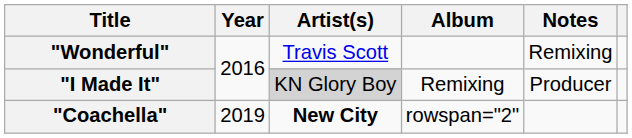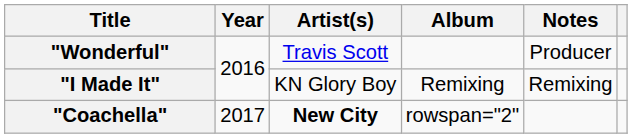(571, 52) Remixing -> (571, 52) Producer
(335, 84) lightgrey background -> (335, 84) no background
(571, 84) Producer -> (571, 84) Remixing
(243, 116) 2019 -> (243, 116) 2017
